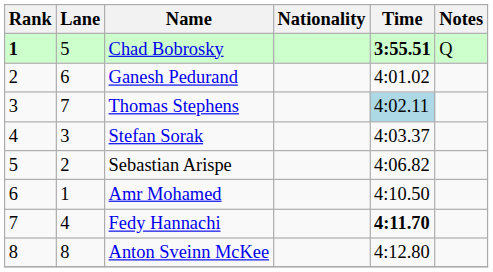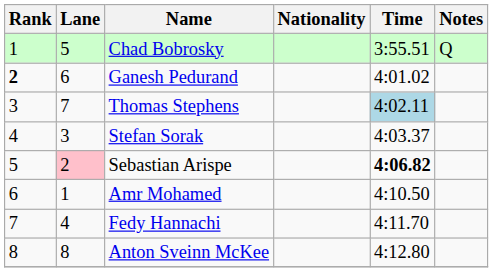(13, 48) bold -> (13, 48) normal
(402, 48) bold -> (402, 48) normal
(13, 77) normal -> (13, 77) bold
(65, 164) no background -> (65, 164) pink background
(402, 164) normal -> (402, 164) bold
(402, 223) bold -> (401, 223) normal
